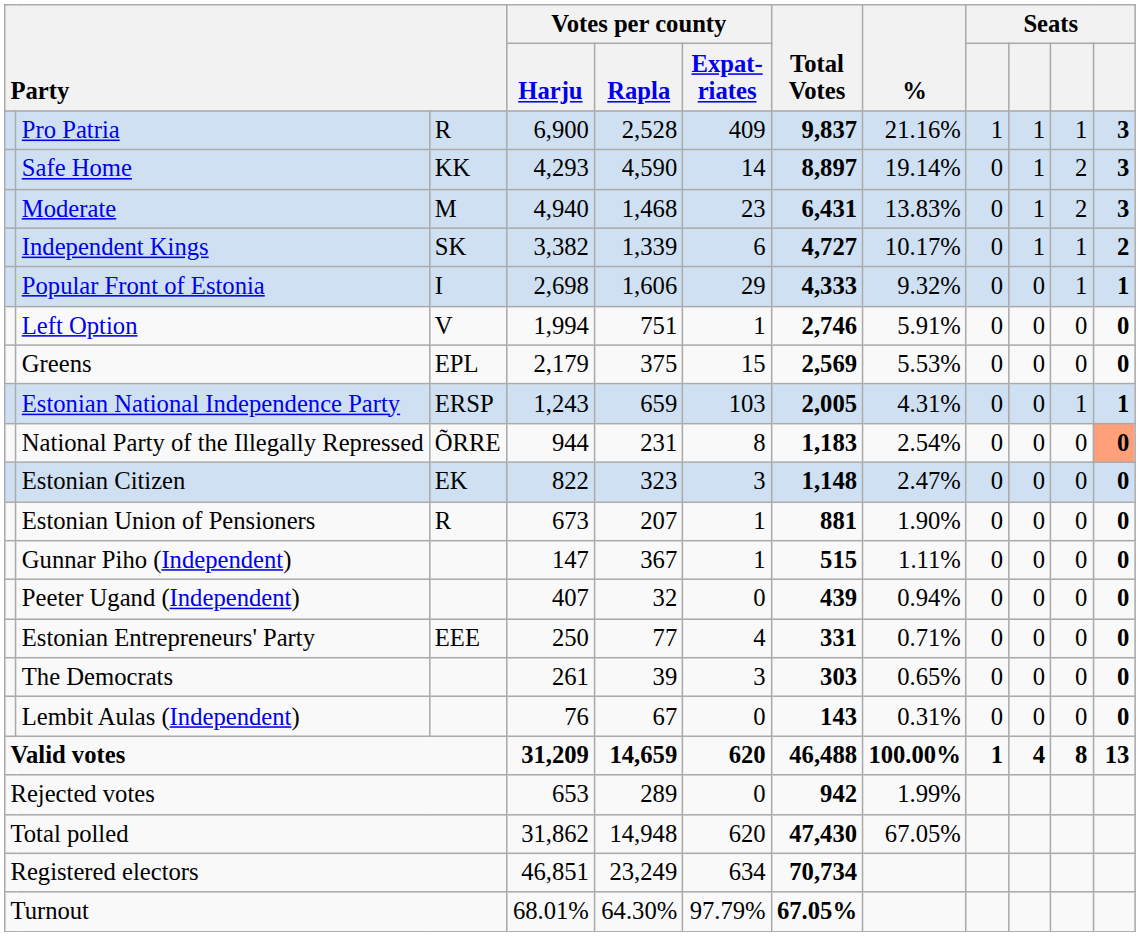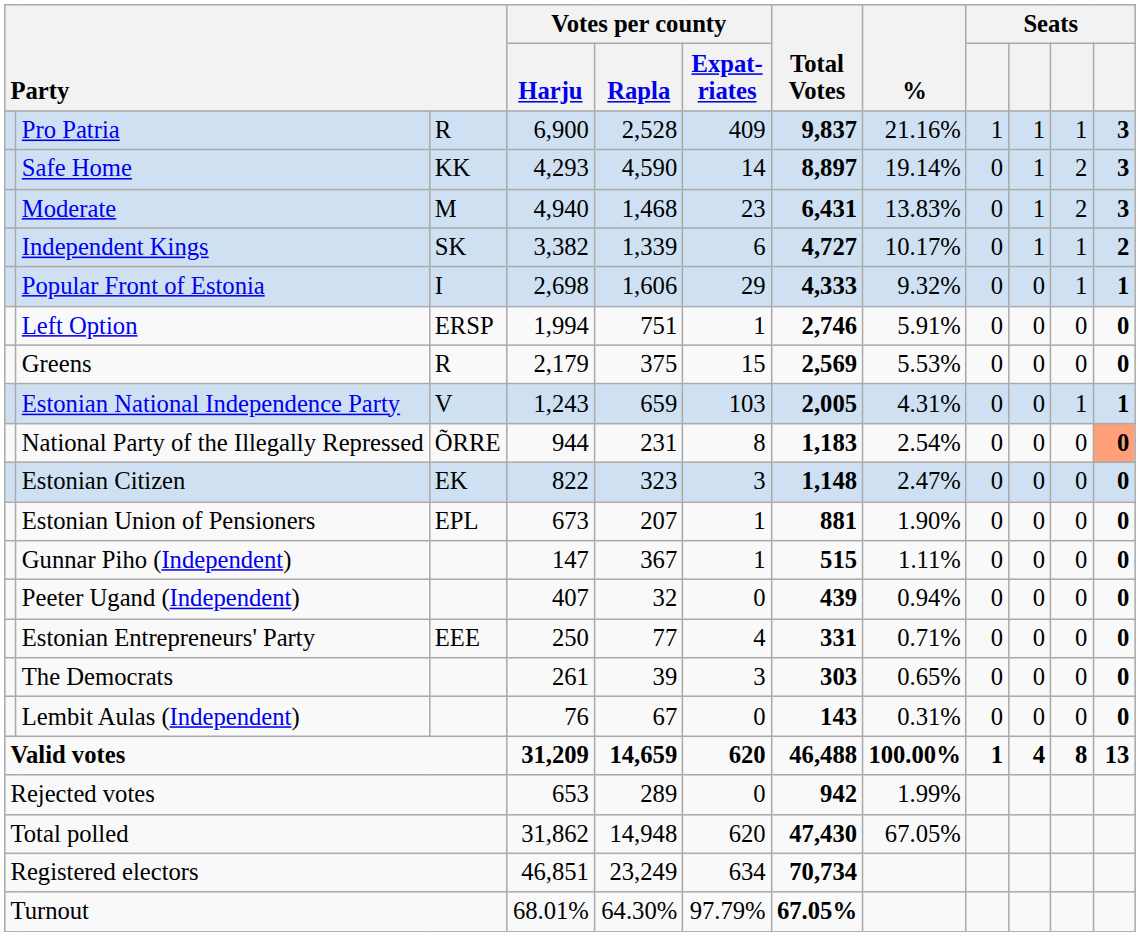(444, 325) V -> (464, 325) ERSP
(457, 364) EPL -> (443, 364) R
(464, 403) ERSP -> (444, 403) V
(443, 520) R -> (457, 520) EPL
